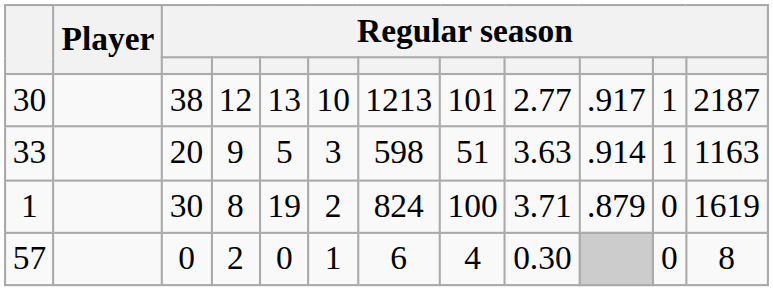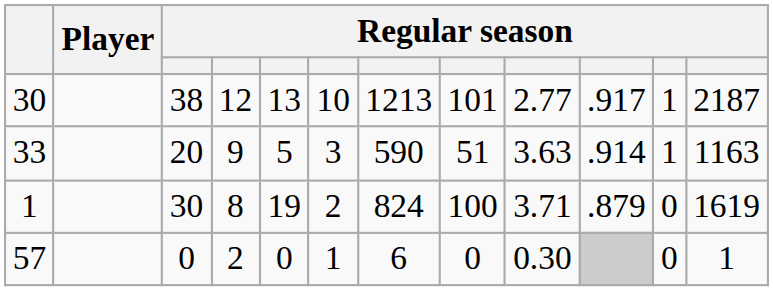(399, 152) 598 -> (399, 152) 590
(473, 258) 4 -> (473, 258) 0
(727, 258) 8 -> (727, 258) 1
